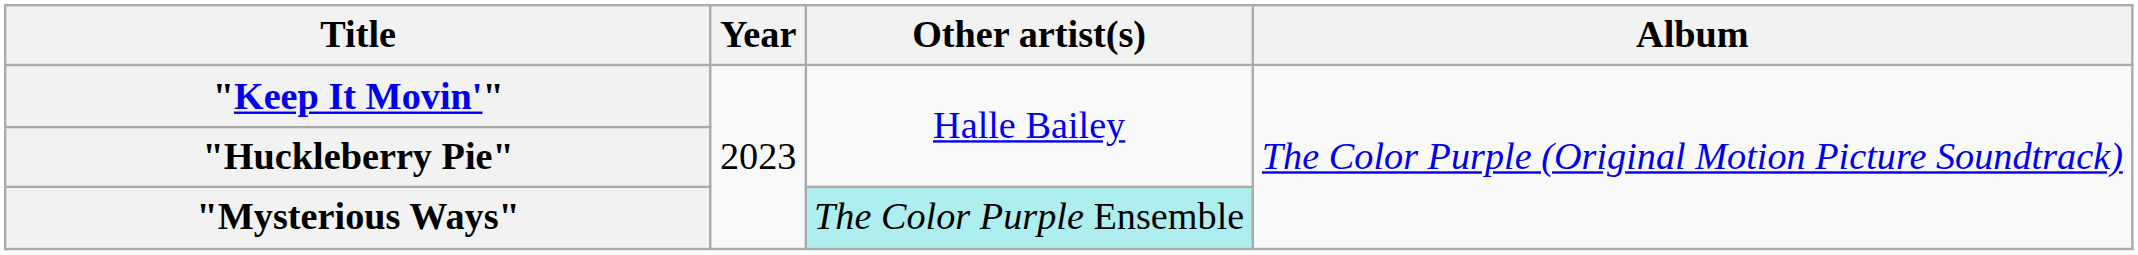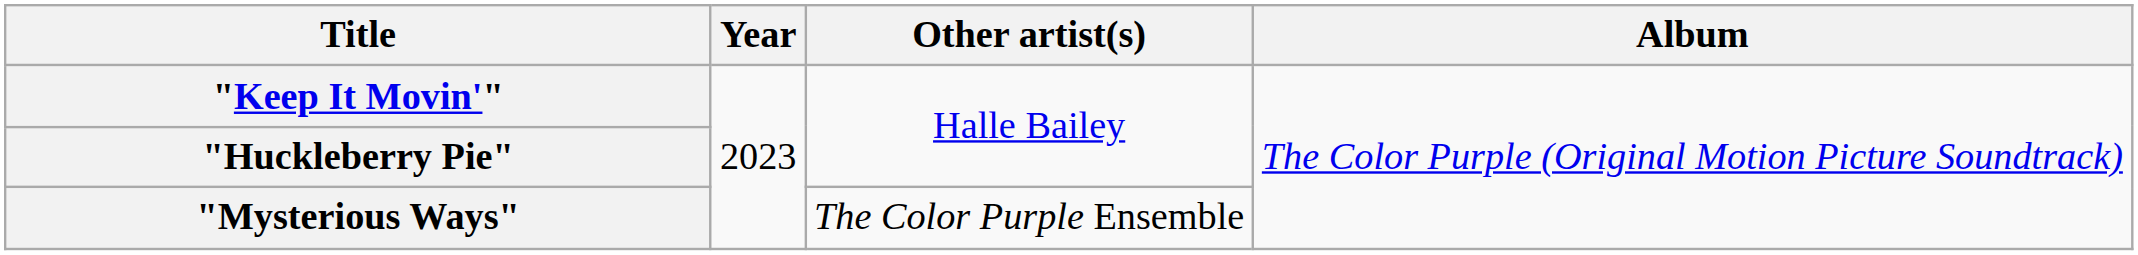(1029, 216) paleturquoise background -> (1029, 216) no background
